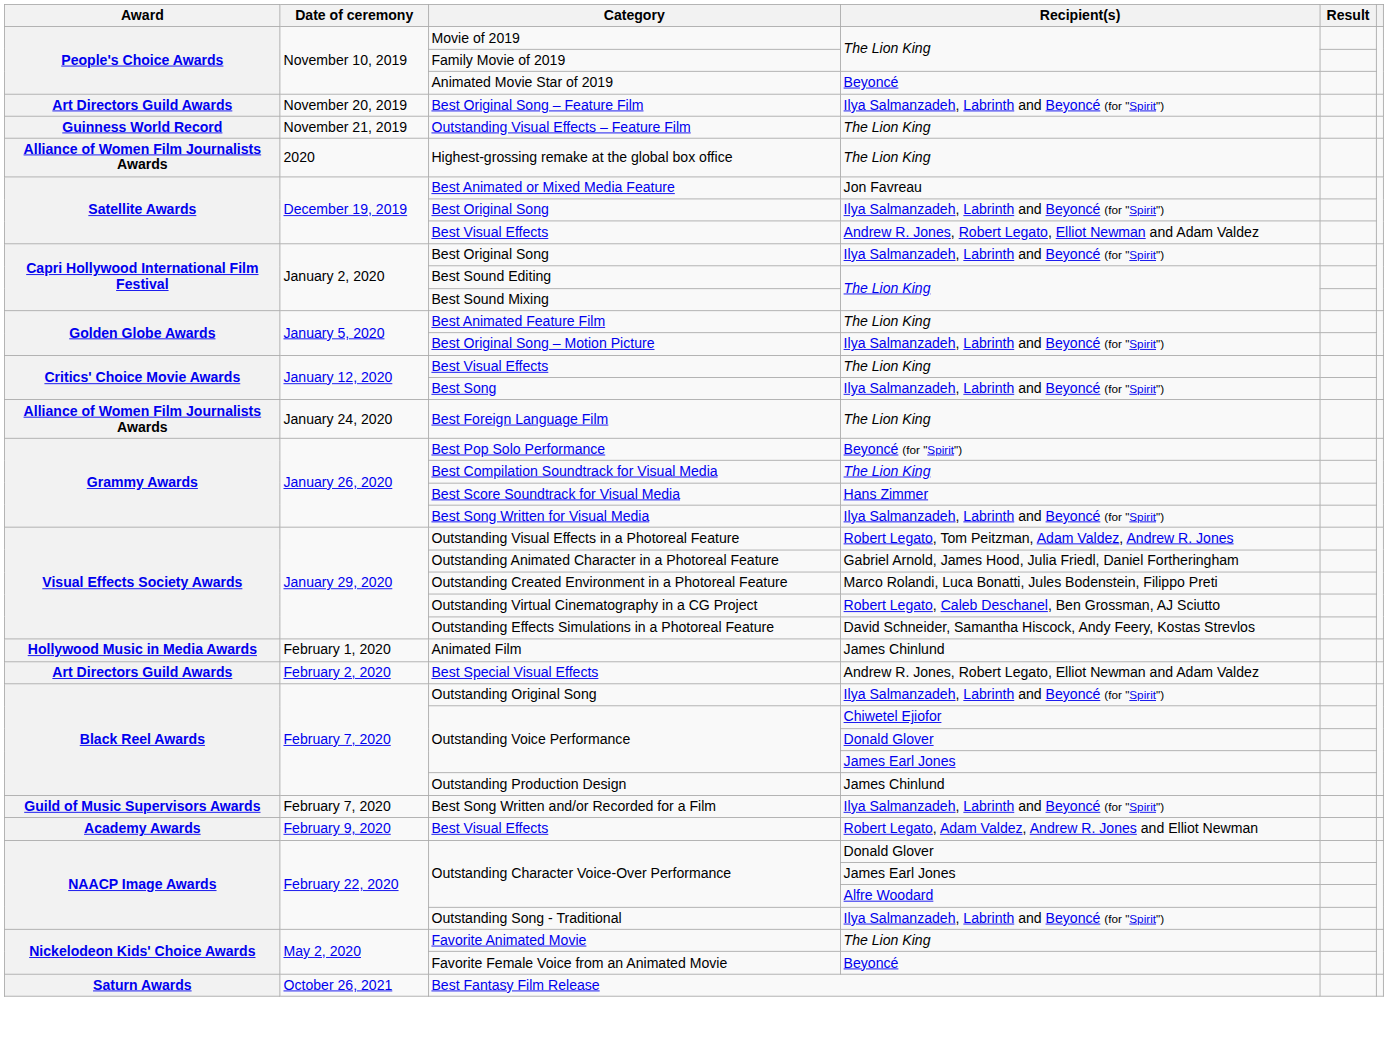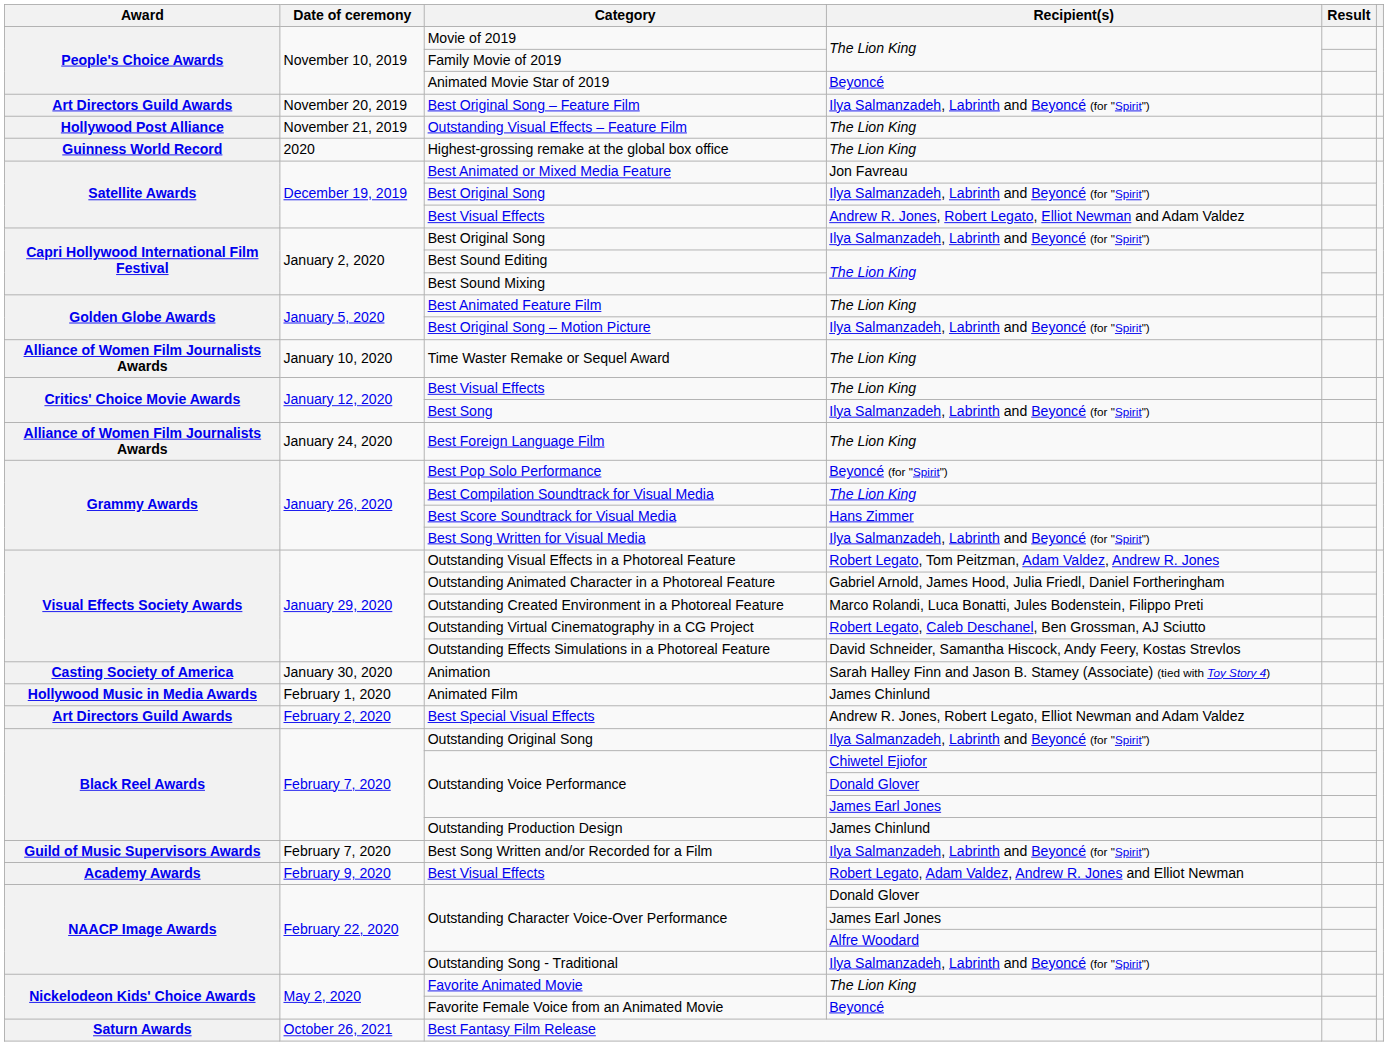(142, 127) Guinness World Record -> (142, 127) Hollywood Post Alliance
(142, 157) Alliance of Women Film Journalists Awards -> (142, 149) Guinness World Record
+ row: (549, 358)
+ row: (459, 672)
